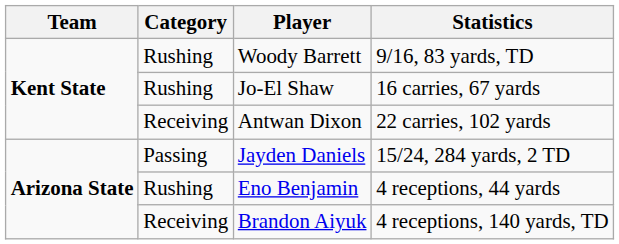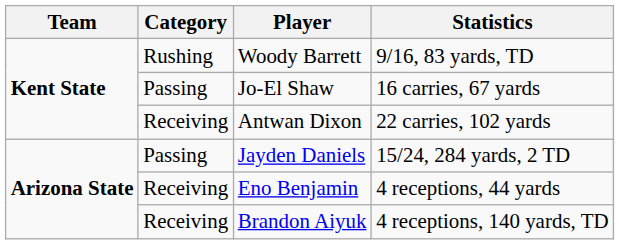(178, 88) Rushing -> (175, 88) Passing
(178, 188) Rushing -> (186, 188) Receiving
